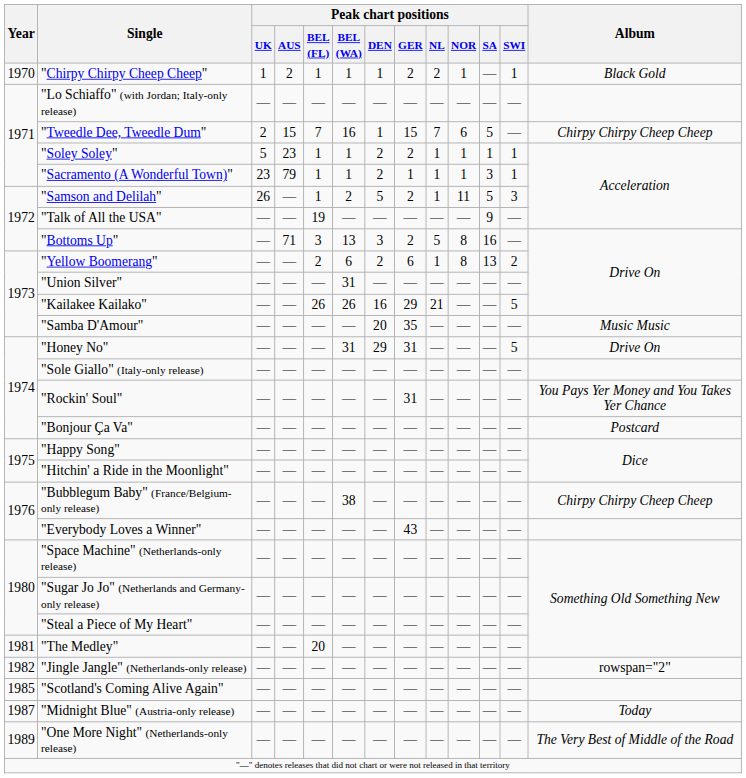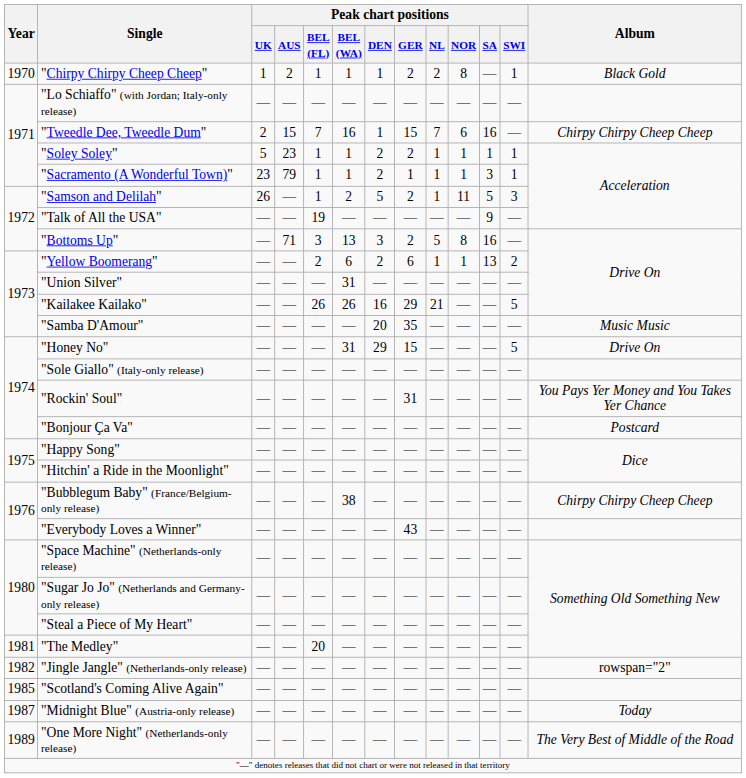(464, 73) 1 -> (464, 73) 8
(490, 132) 5 -> (490, 132) 16
(464, 261) 8 -> (464, 261) 1
(410, 347) 31 -> (410, 347) 15
